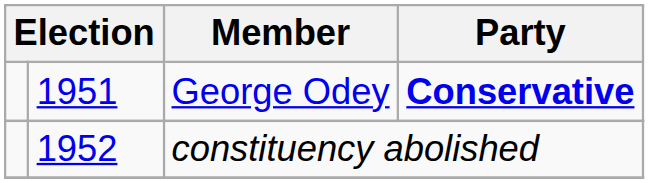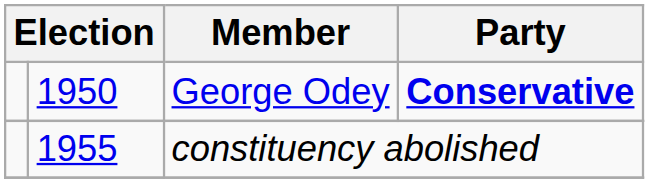(77, 90) 1951 -> (77, 90) 1950
(77, 148) 1952 -> (77, 148) 1955
